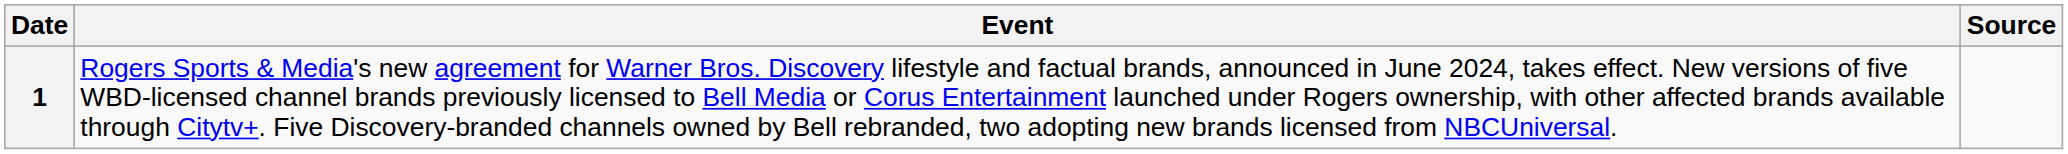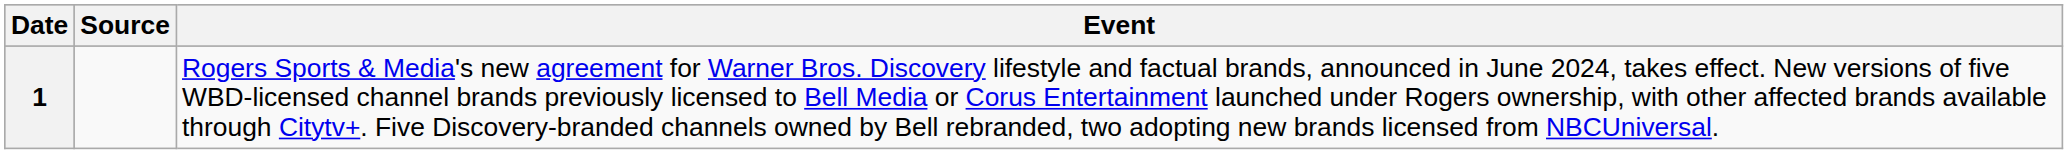columns swapped: (1017, 25) <-> (2012, 25)
